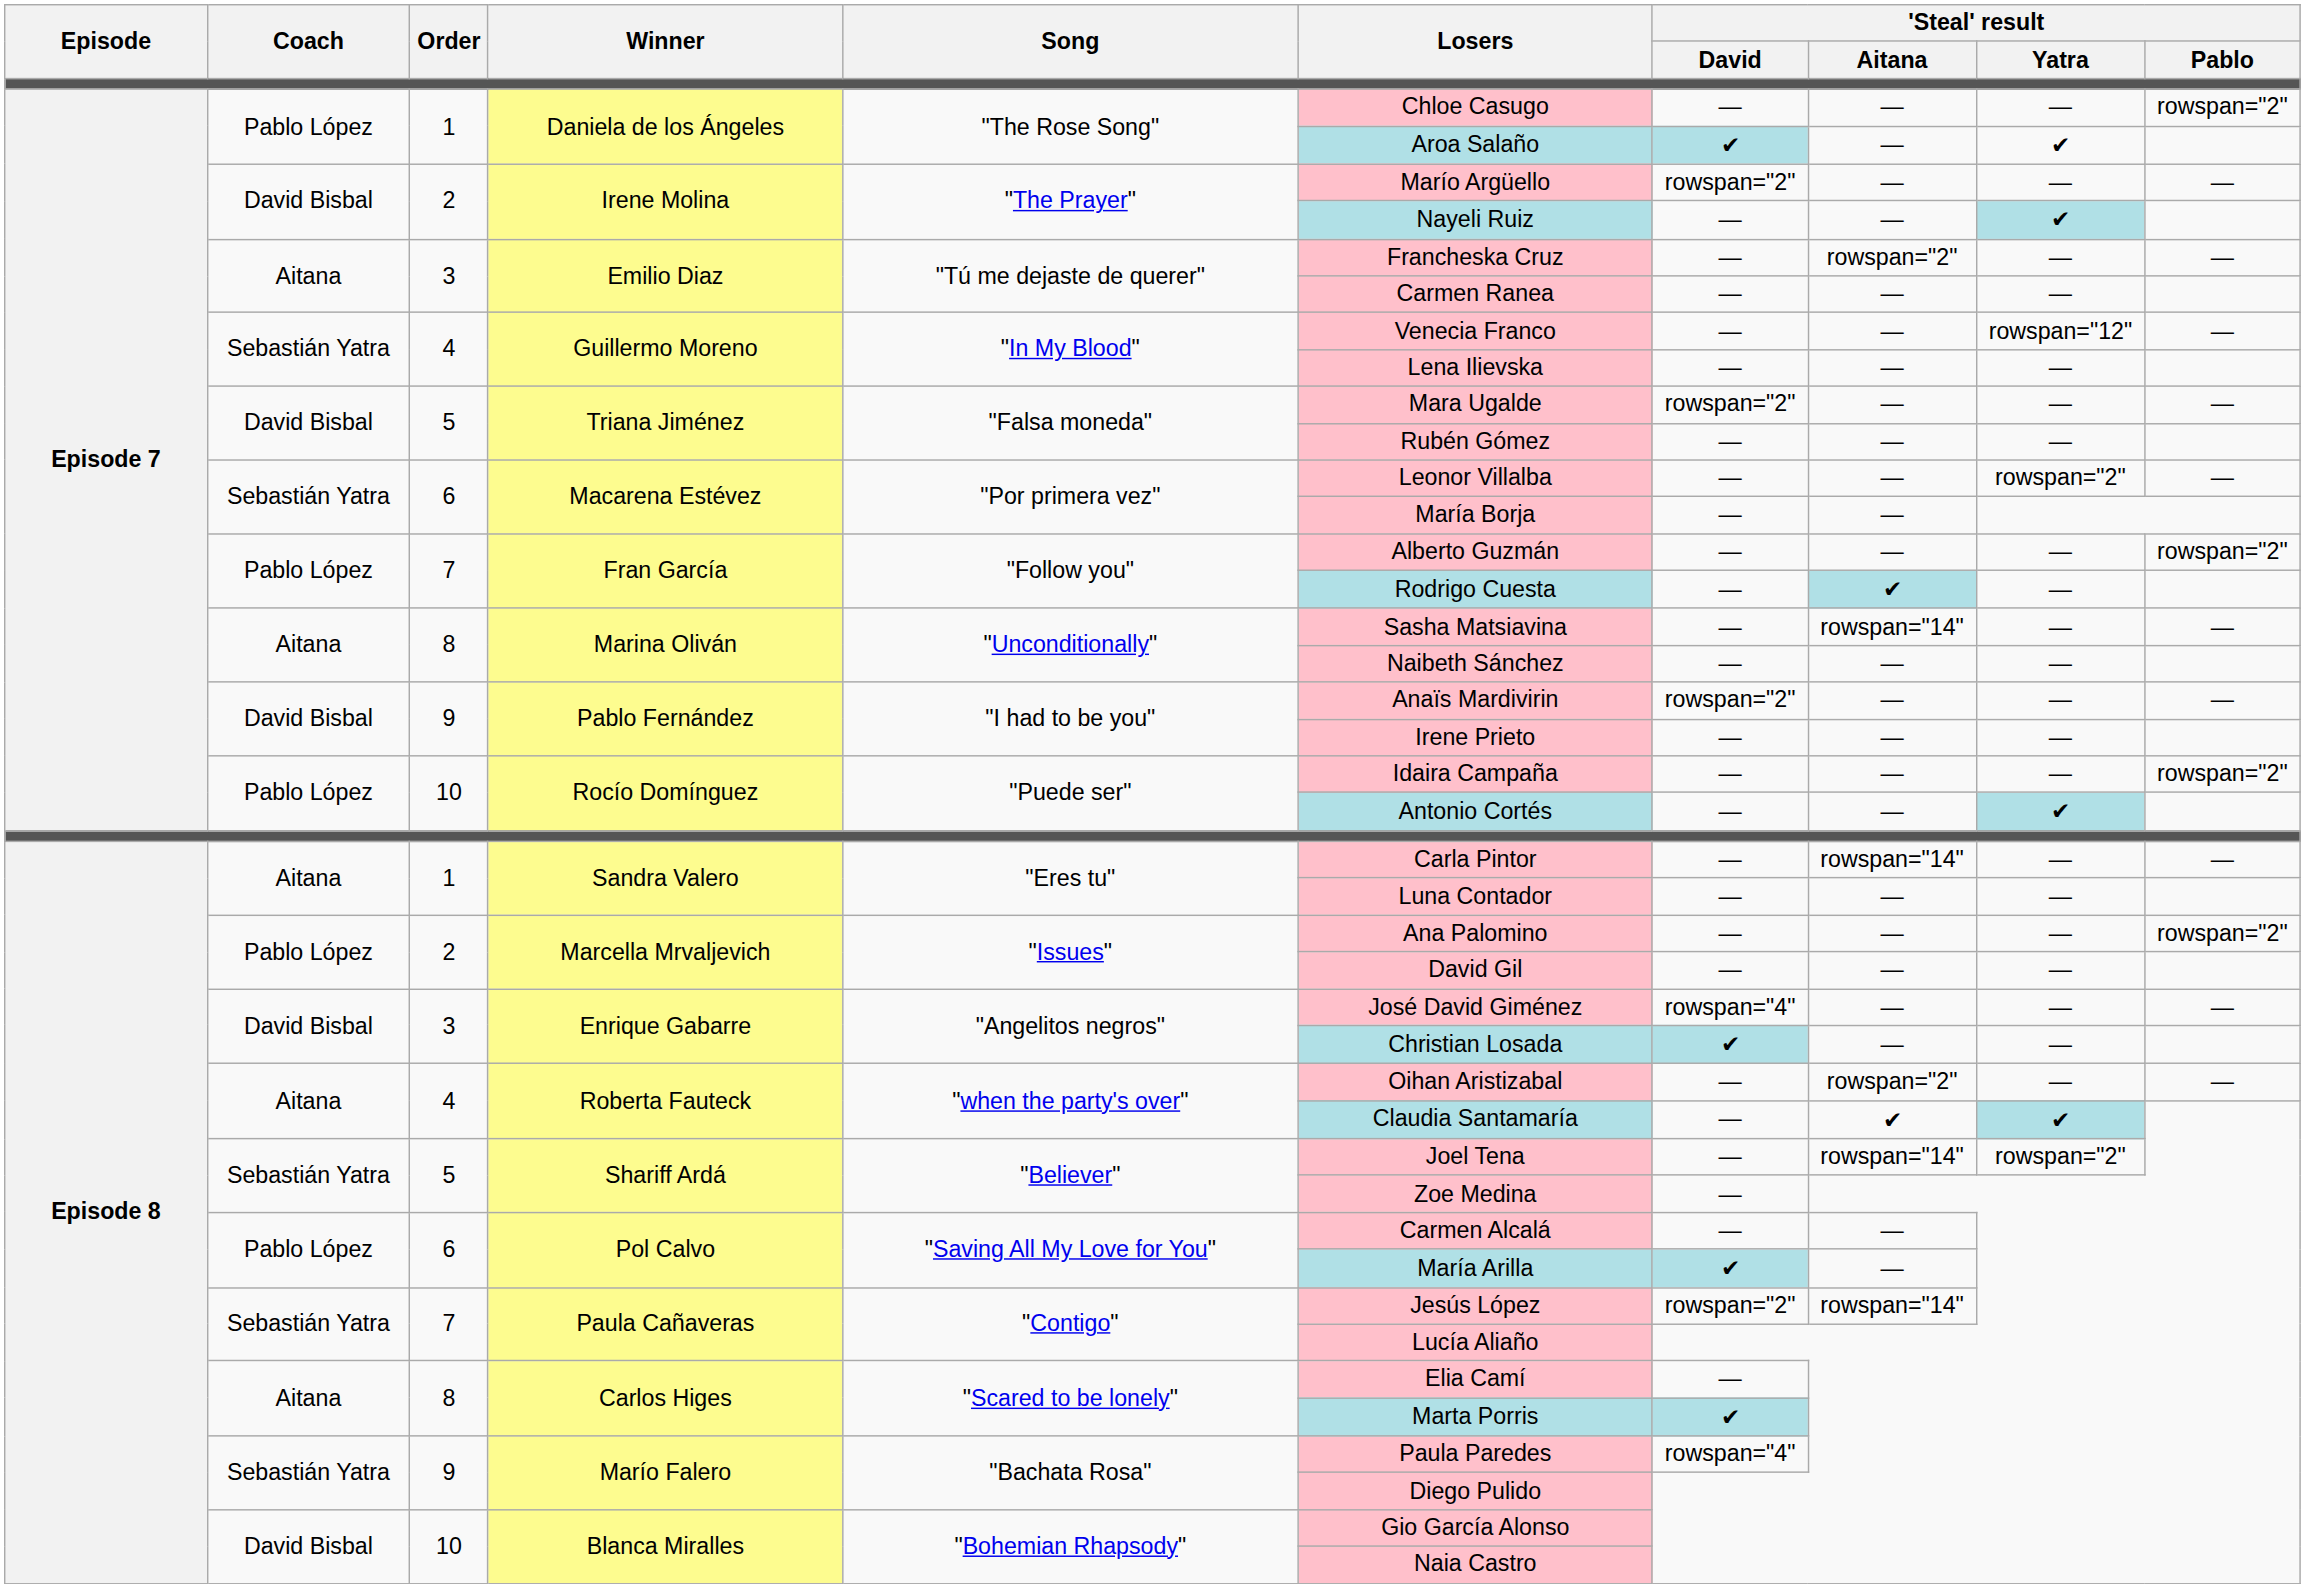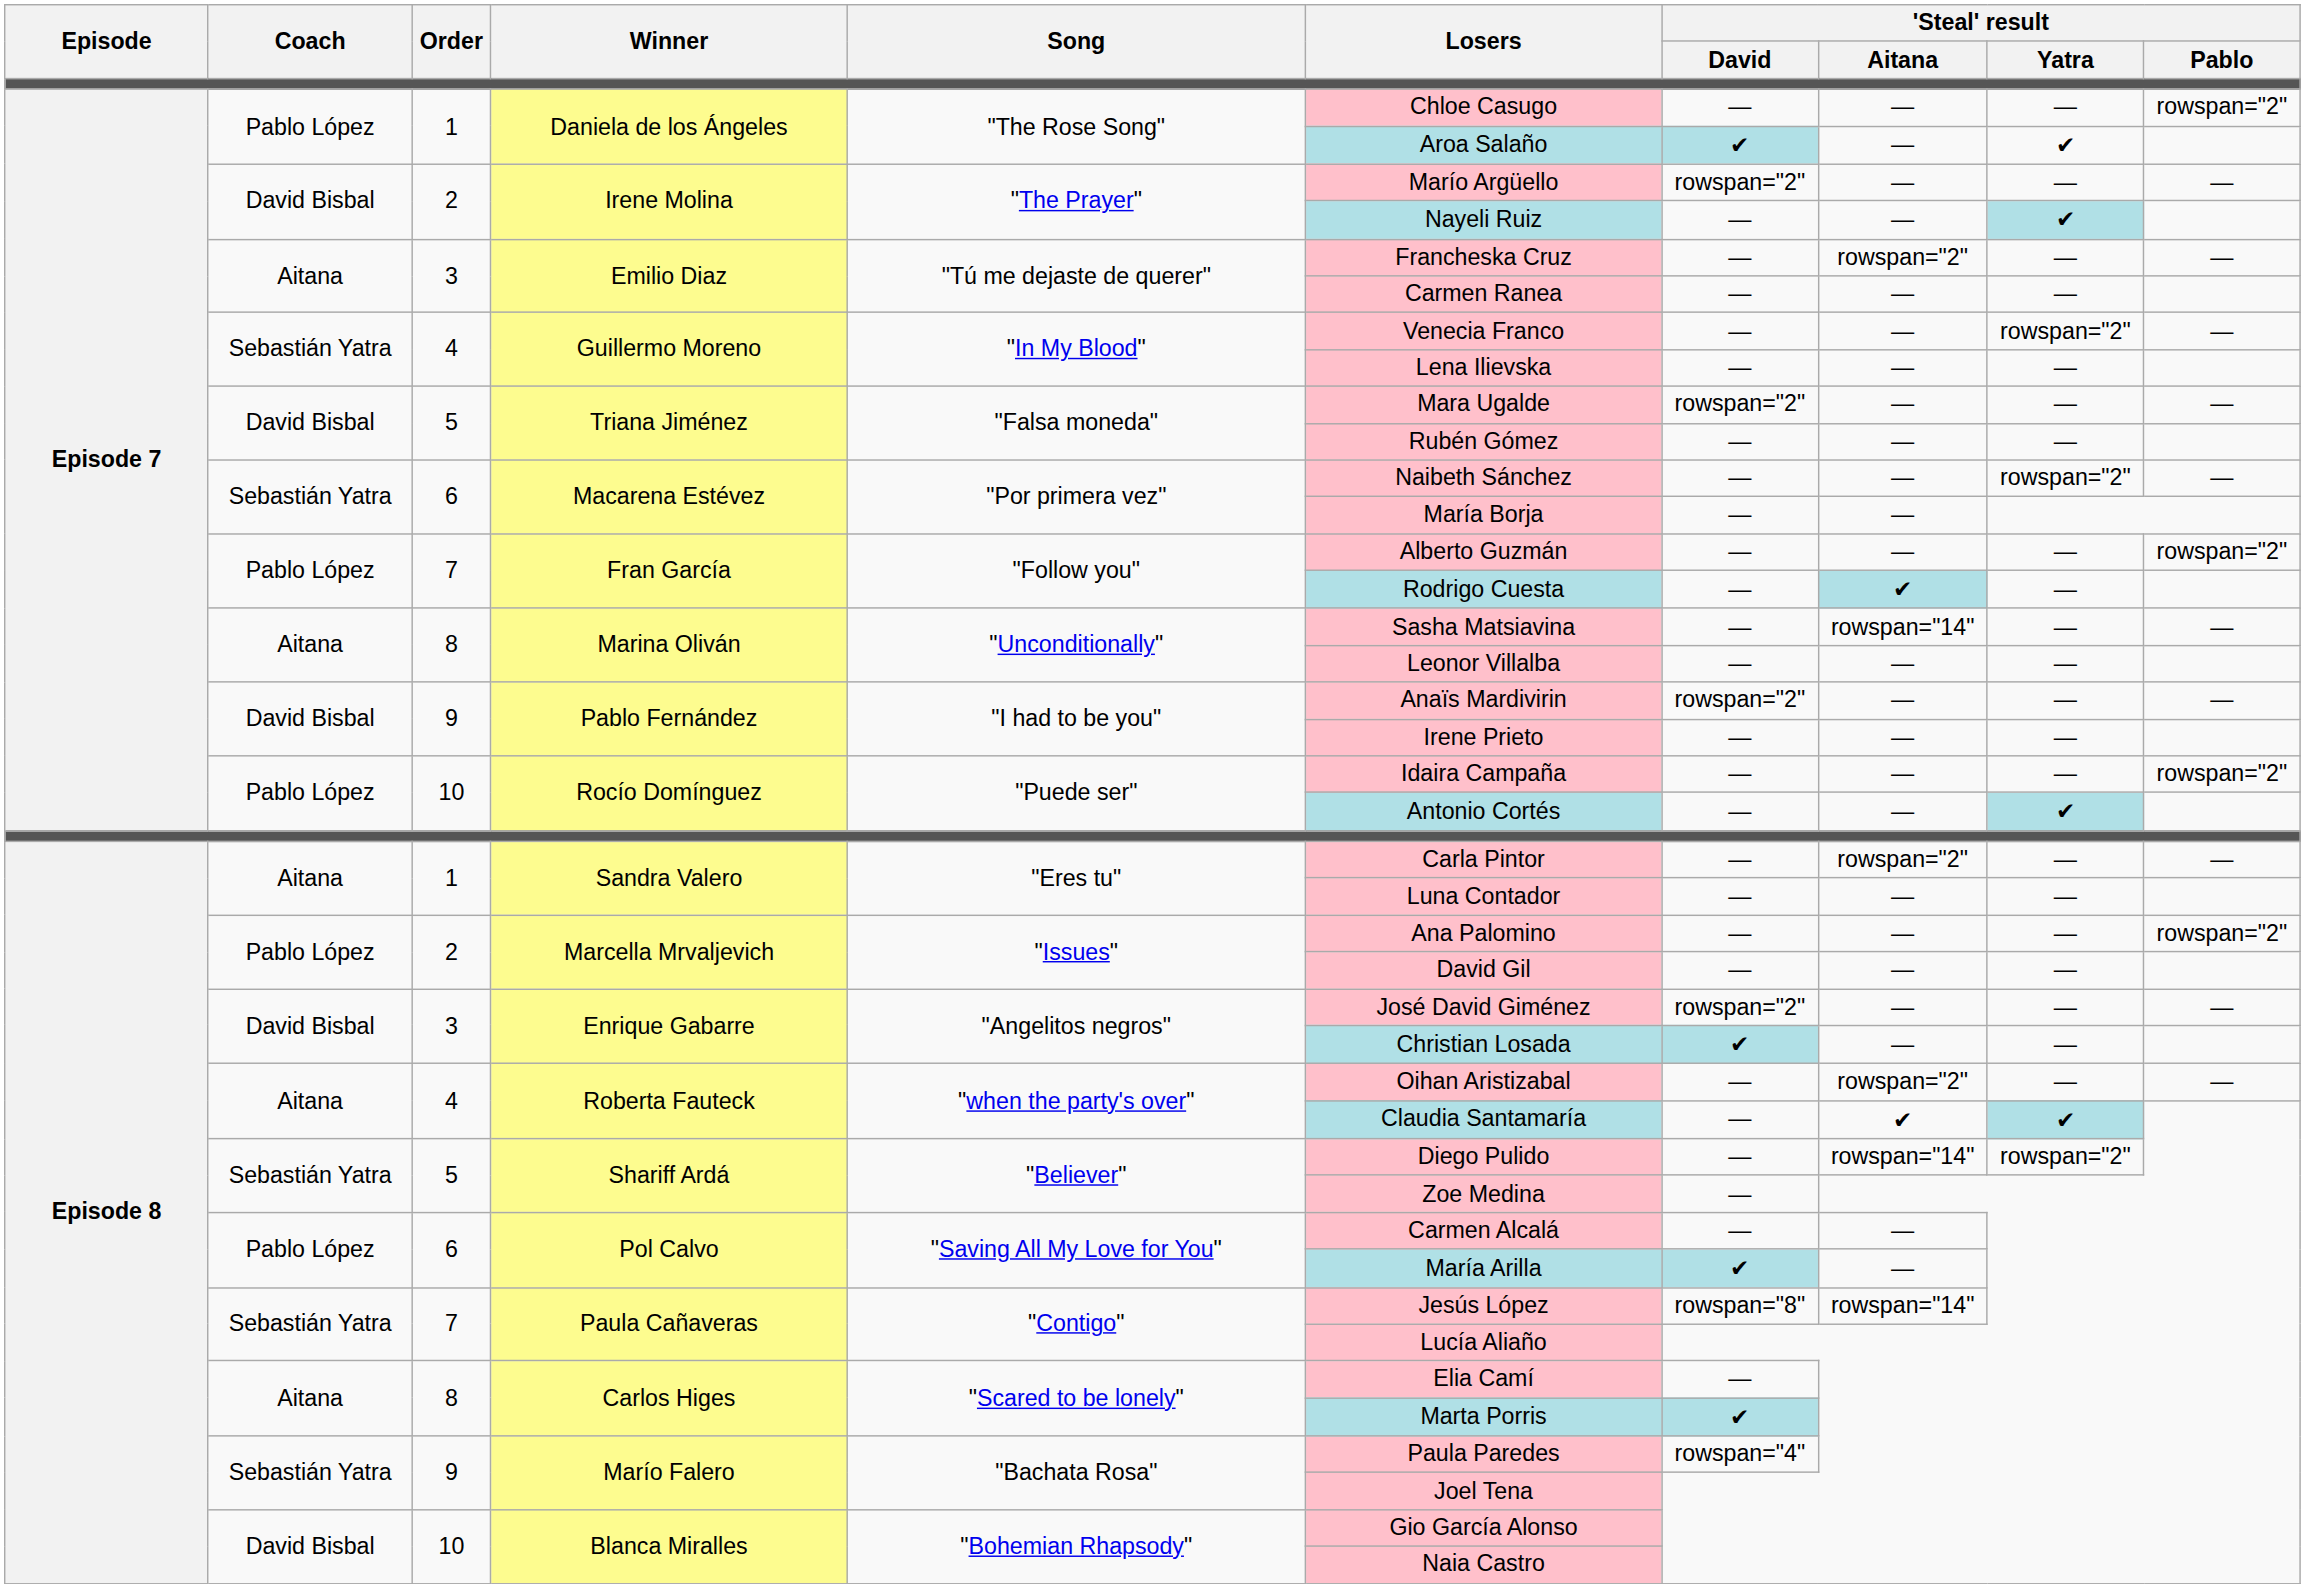(2060, 330) rowspan="12" -> (2065, 330) rowspan="2"
(1475, 478) Leonor Villalba -> (1484, 478) Naibeth Sánchez
(1475, 663) Naibeth Sánchez -> (1484, 663) Leonor Villalba
(1892, 859) rowspan="14" -> (1903, 859) rowspan="2"
(1730, 1006) rowspan="4" -> (1740, 1006) rowspan="2"
(1475, 1156) Joel Tena -> (1484, 1156) Diego Pulido
(1730, 1305) rowspan="2" -> (1740, 1305) rowspan="8"
(1475, 1490) Diego Pulido -> (1484, 1490) Joel Tena
